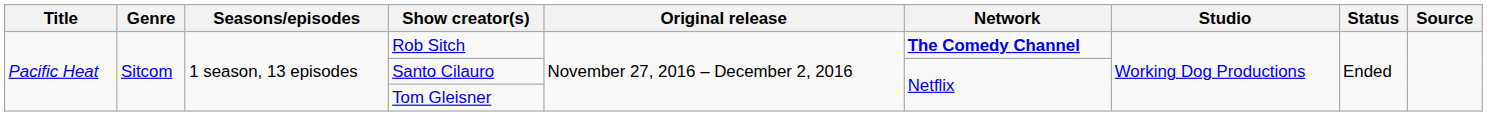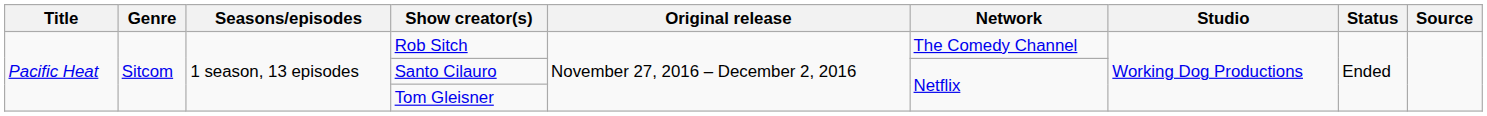(994, 45) bold -> (995, 45) normal
